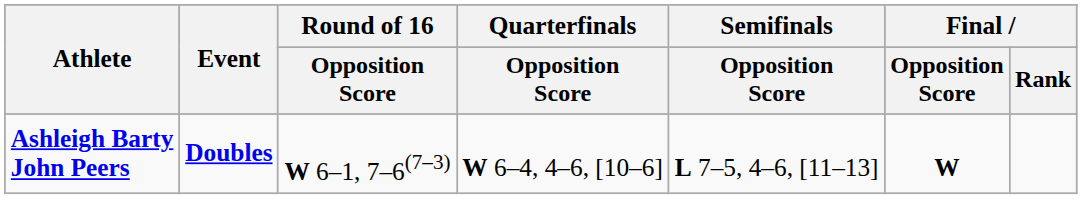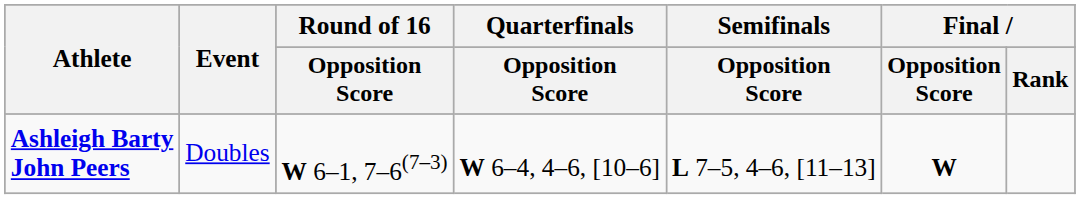(229, 153) bold -> (227, 153) normal
